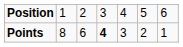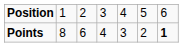(103, 32) bold -> (103, 32) normal
(164, 32) normal -> (164, 32) bold
